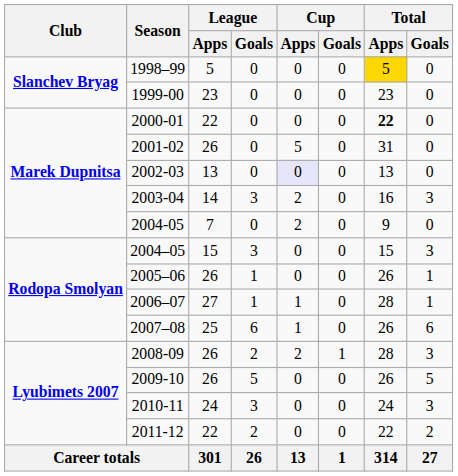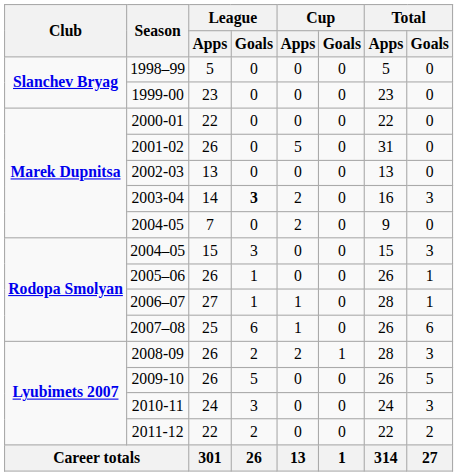(386, 69) gold background -> (386, 69) no background
(386, 121) bold -> (386, 121) normal
(298, 173) lavender background -> (298, 173) no background
(254, 199) normal -> (254, 199) bold
